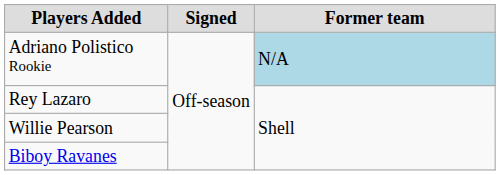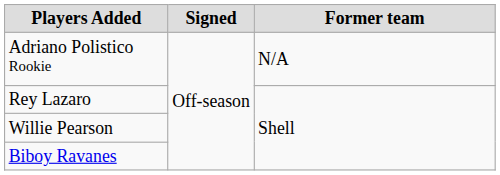(273, 59) lightblue background -> (273, 59) no background
